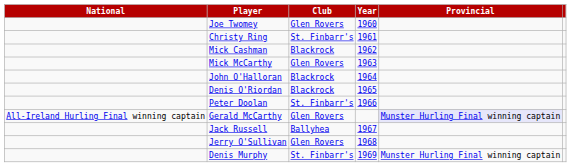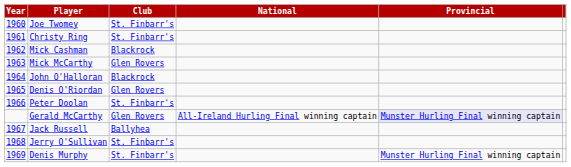columns swapped: (367, 11) <-> (106, 11)
(317, 24) Glen Rovers -> (143, 24) St. Finbarr's
(312, 90) Blackrock -> (138, 90) Glen Rovers
(317, 142) Glen Rovers -> (143, 142) St. Finbarr's
